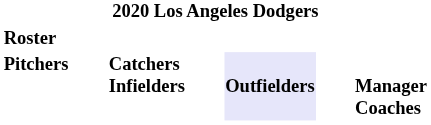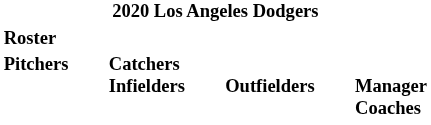(270, 86) lavender background -> (270, 86) no background
